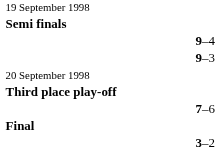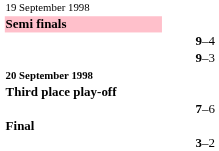(36, 24) no background -> (36, 24) pink background
(48, 76) normal -> (49, 75) bold
